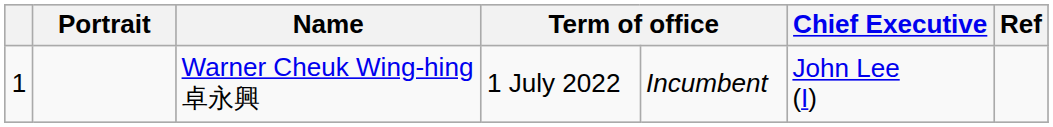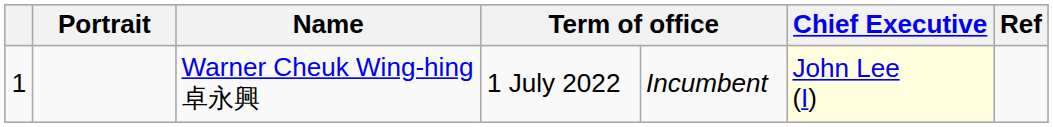(846, 83) no background -> (846, 83) lightyellow background
